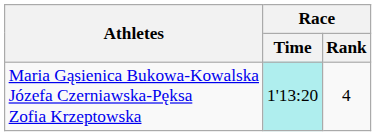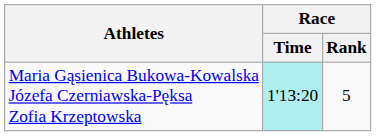(346, 96) 4 -> (346, 96) 5
